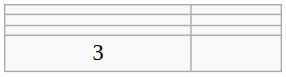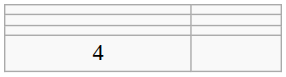(98, 52) 3 -> (98, 52) 4
